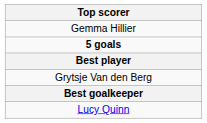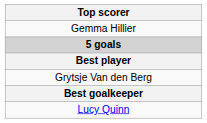(103, 45) no background -> (103, 45) lightgrey background
